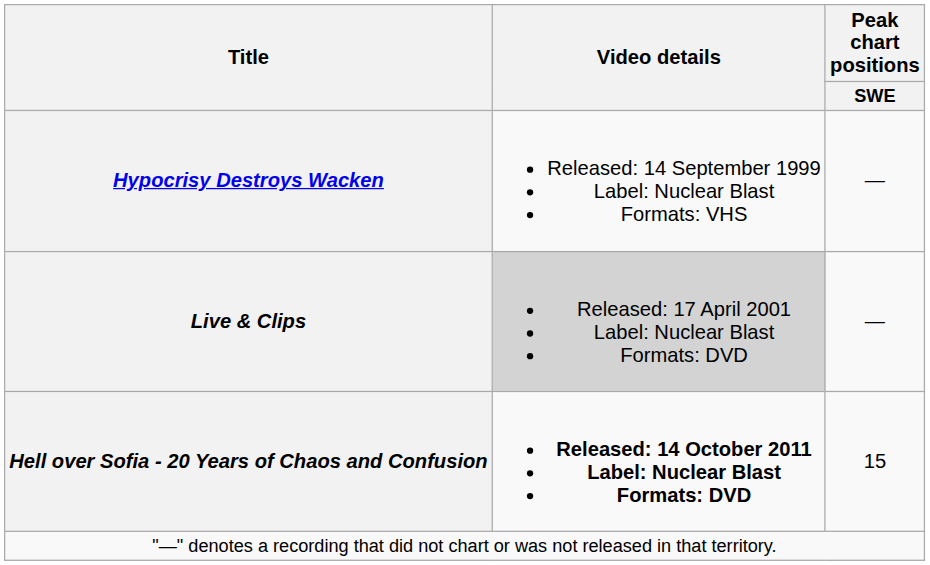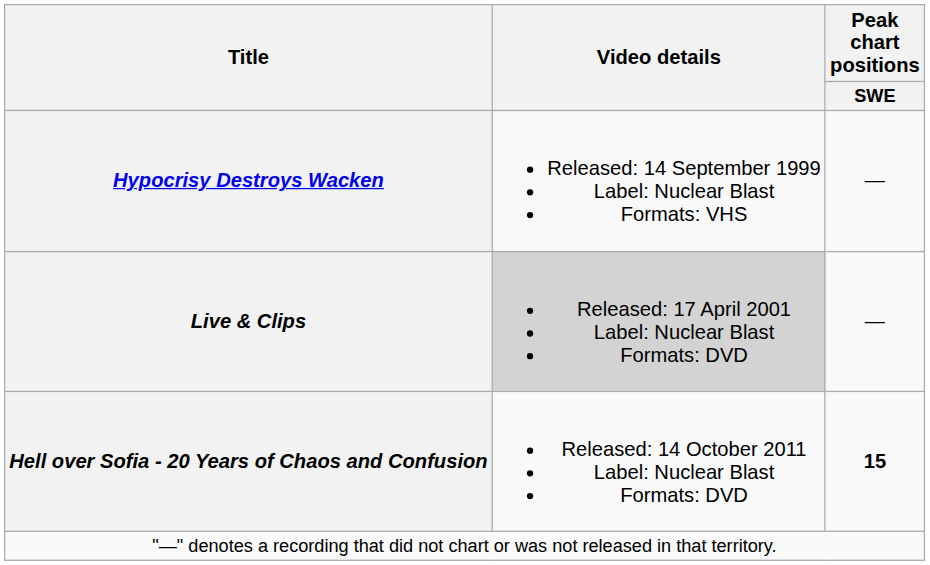(659, 473) bold -> (659, 473) normal
(875, 461) normal -> (875, 461) bold
